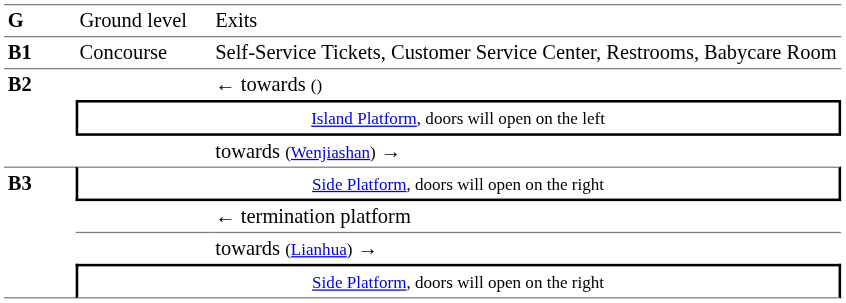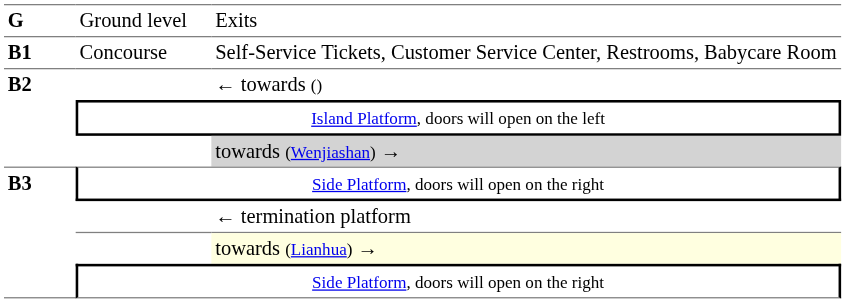(308, 151) no background -> (308, 151) lightgrey background
(297, 248) no background -> (297, 248) lightyellow background
